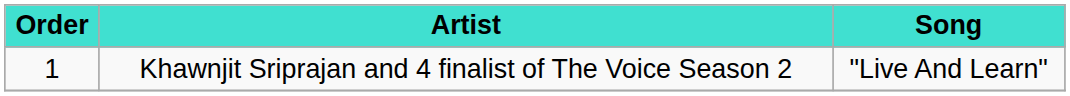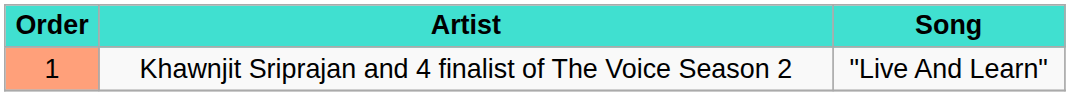(52, 68) no background -> (52, 68) lightsalmon background
